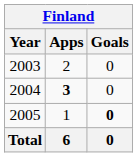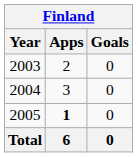(66, 90) bold -> (66, 90) normal
(66, 115) normal -> (66, 115) bold
(110, 115) bold -> (110, 115) normal
